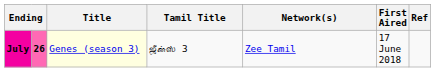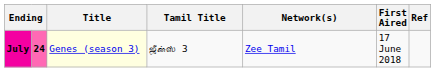(39, 49) 26 -> (39, 49) 24
